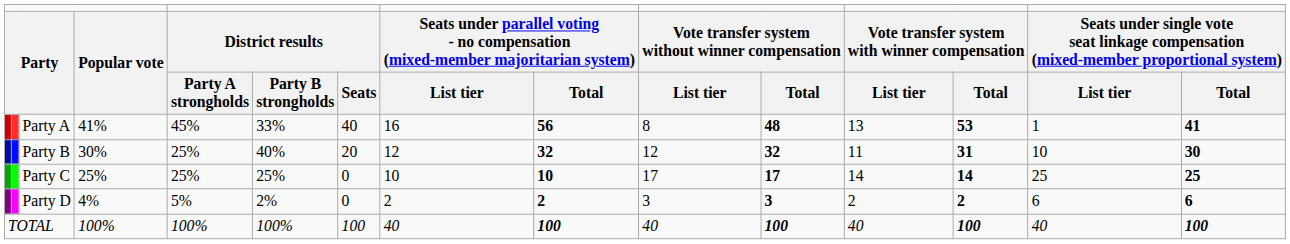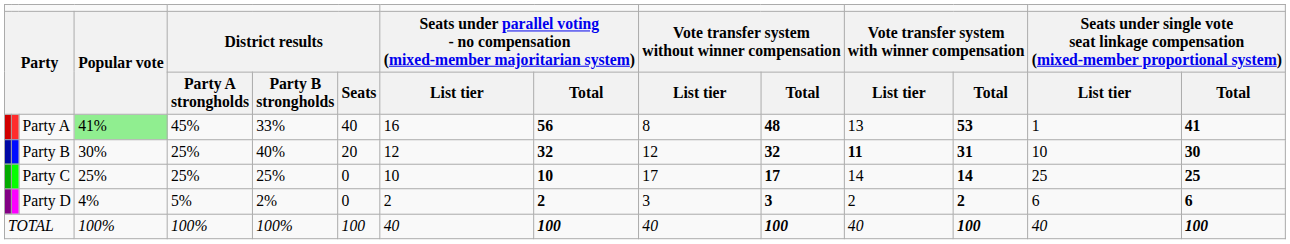(92, 126) no background -> (92, 126) lightgreen background
(855, 151) normal -> (855, 151) bold
